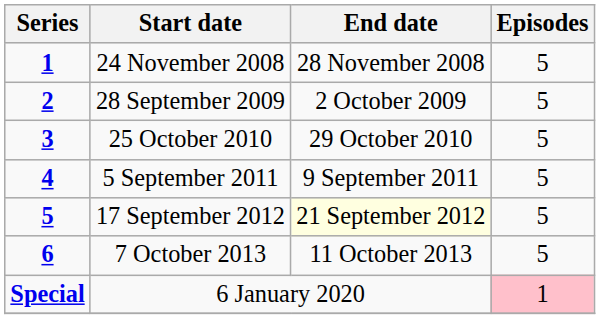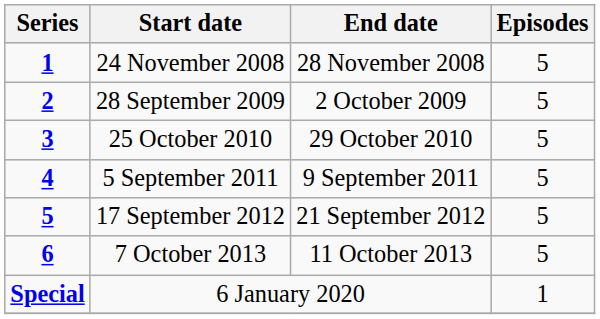(391, 216) lightyellow background -> (391, 216) no background
(543, 293) pink background -> (543, 293) no background
